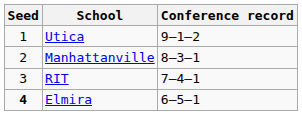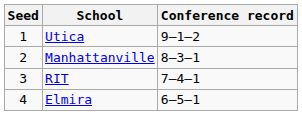(23, 100) bold -> (23, 100) normal
